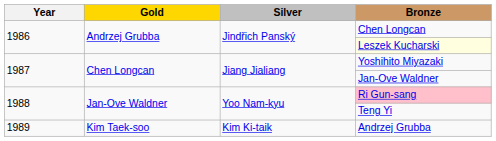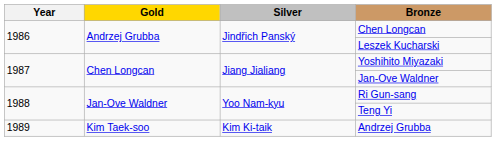(399, 45) lightyellow background -> (399, 45) no background
(387, 95) pink background -> (387, 95) no background
